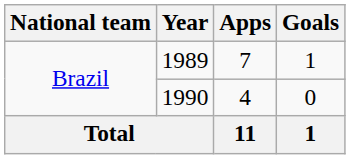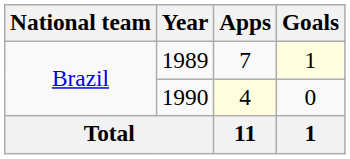(310, 60) no background -> (310, 60) lightyellow background
(245, 97) no background -> (245, 97) lightyellow background
